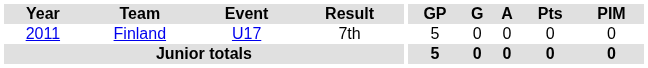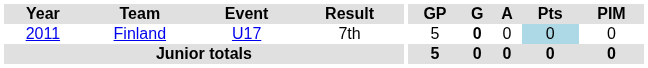(477, 34) normal -> (477, 34) bold
(550, 34) no background -> (550, 34) lightblue background
